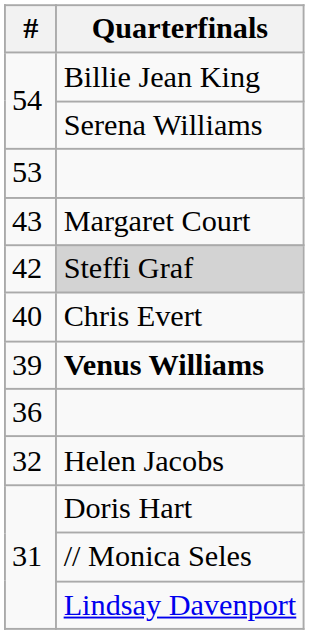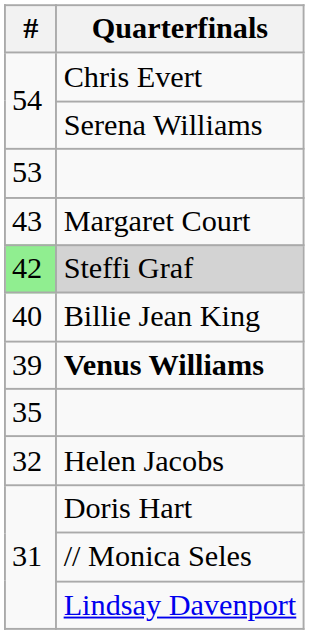(162, 76) Billie Jean King -> (133, 76) Chris Evert
(27, 268) no background -> (27, 268) lightgreen background
(133, 316) Chris Evert -> (162, 316) Billie Jean King
(27, 412) 36 -> (27, 412) 35
